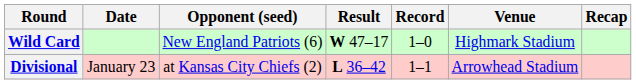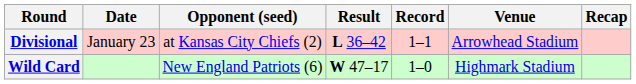rows swapped: (44, 41) <-> (44, 66)
